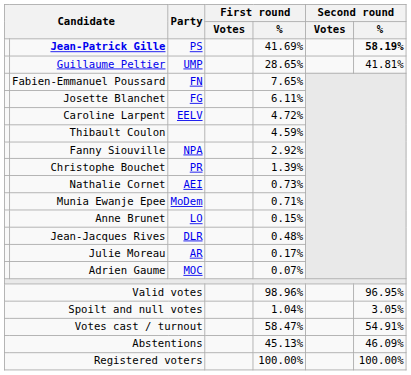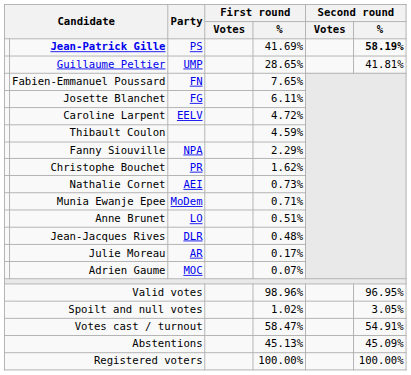(287, 151) 2.92% -> (287, 151) 2.29%
(287, 168) 1.39% -> (287, 168) 1.62%
(287, 219) 0.15% -> (287, 219) 0.51%
(287, 310) 1.04% -> (287, 310) 1.02%
(384, 344) 46.09% -> (384, 344) 45.09%
